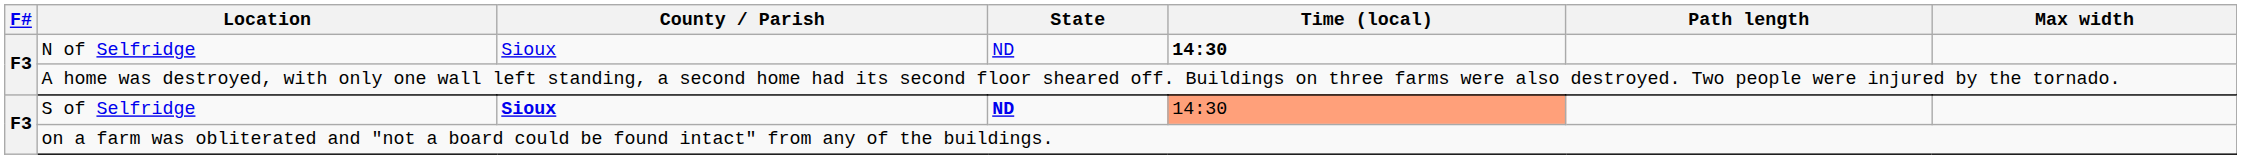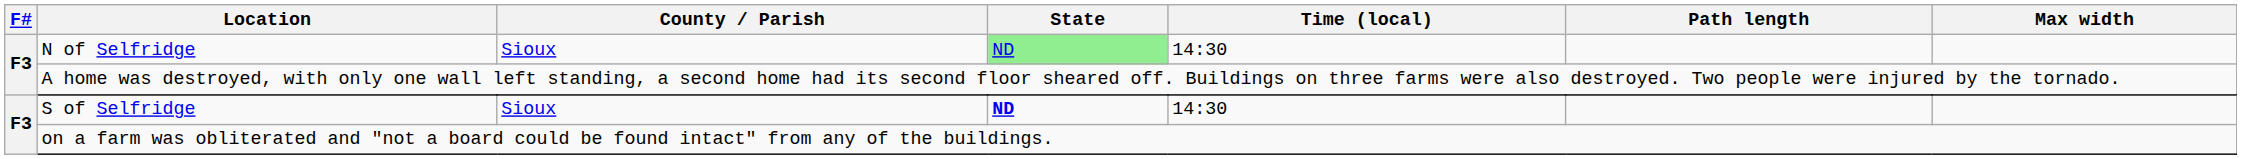(1003, 50) no background -> (1003, 50) lightgreen background
(1200, 50) bold -> (1200, 50) normal
(529, 109) bold -> (529, 109) normal
(1200, 109) lightsalmon background -> (1200, 109) no background
